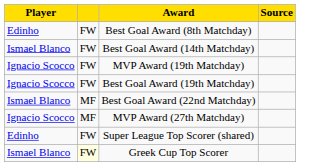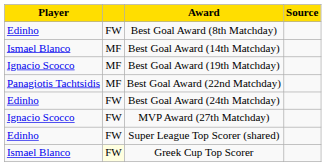(88, 48) FW -> (113, 48) MF
- row: (178, 65)
(88, 83) FW -> (113, 65) MF
(39, 100) Ismael Blanco -> (53, 83) Panagiotis Tachtsidis
+ row: (204, 100)
(88, 118) MF -> (113, 118) FW
